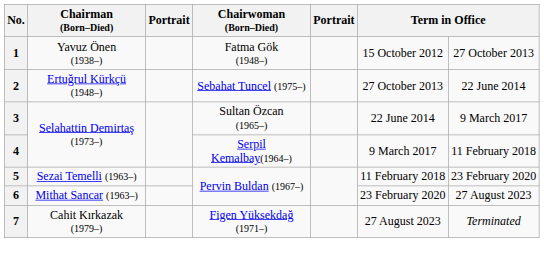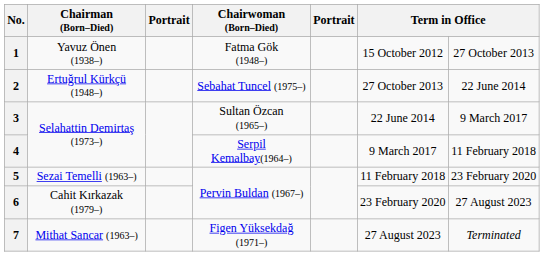(87, 195) Mithat Sancar (1963–) -> (87, 202) Cahit Kırkazak (1979–)
(87, 221) Cahit Kırkazak (1979–) -> (87, 234) Mithat Sancar (1963–)
